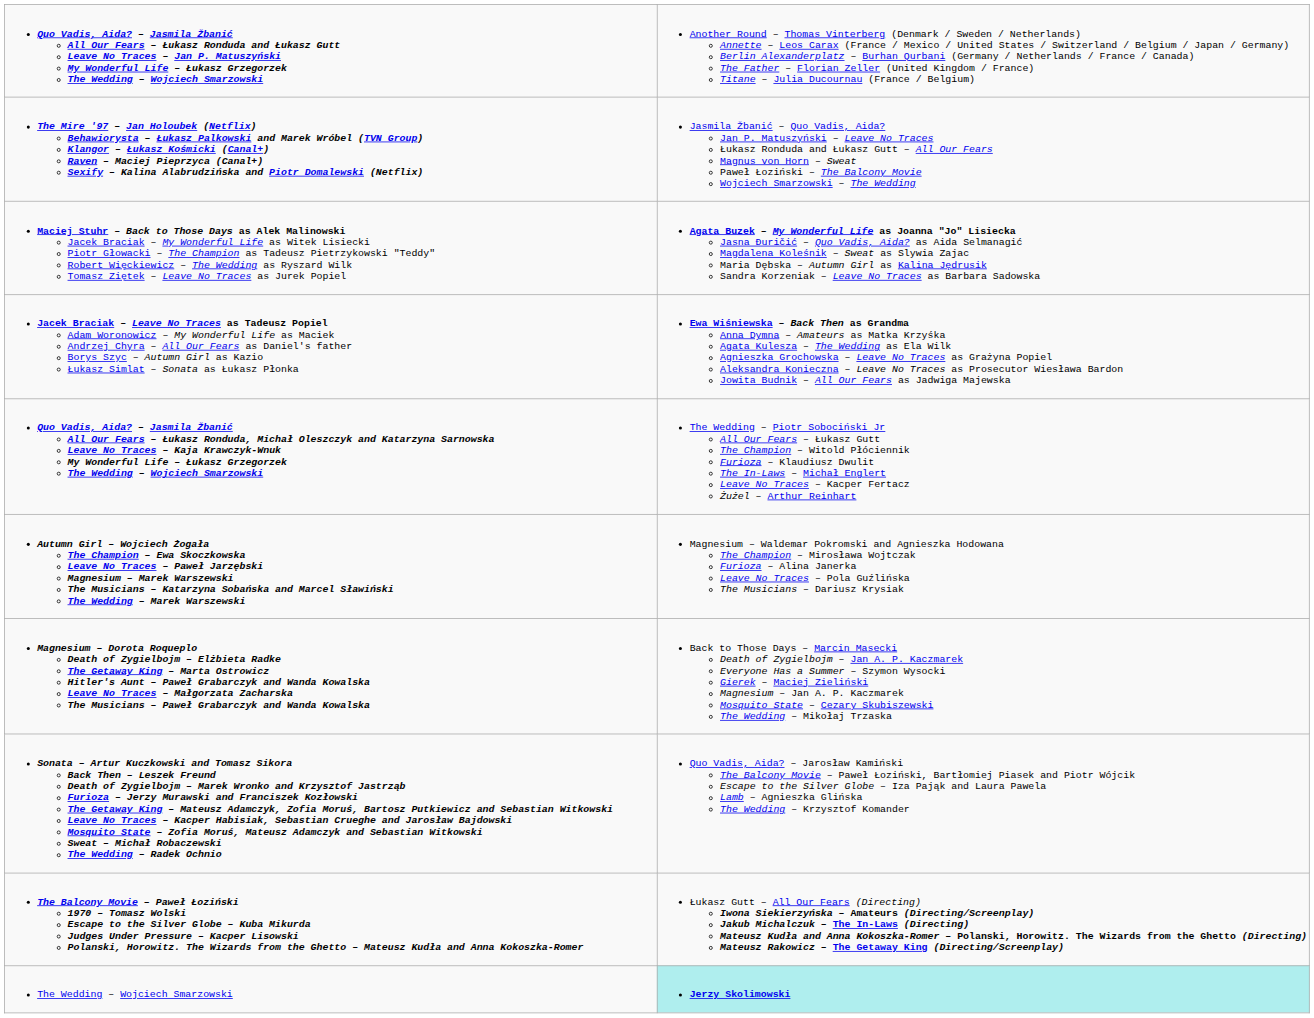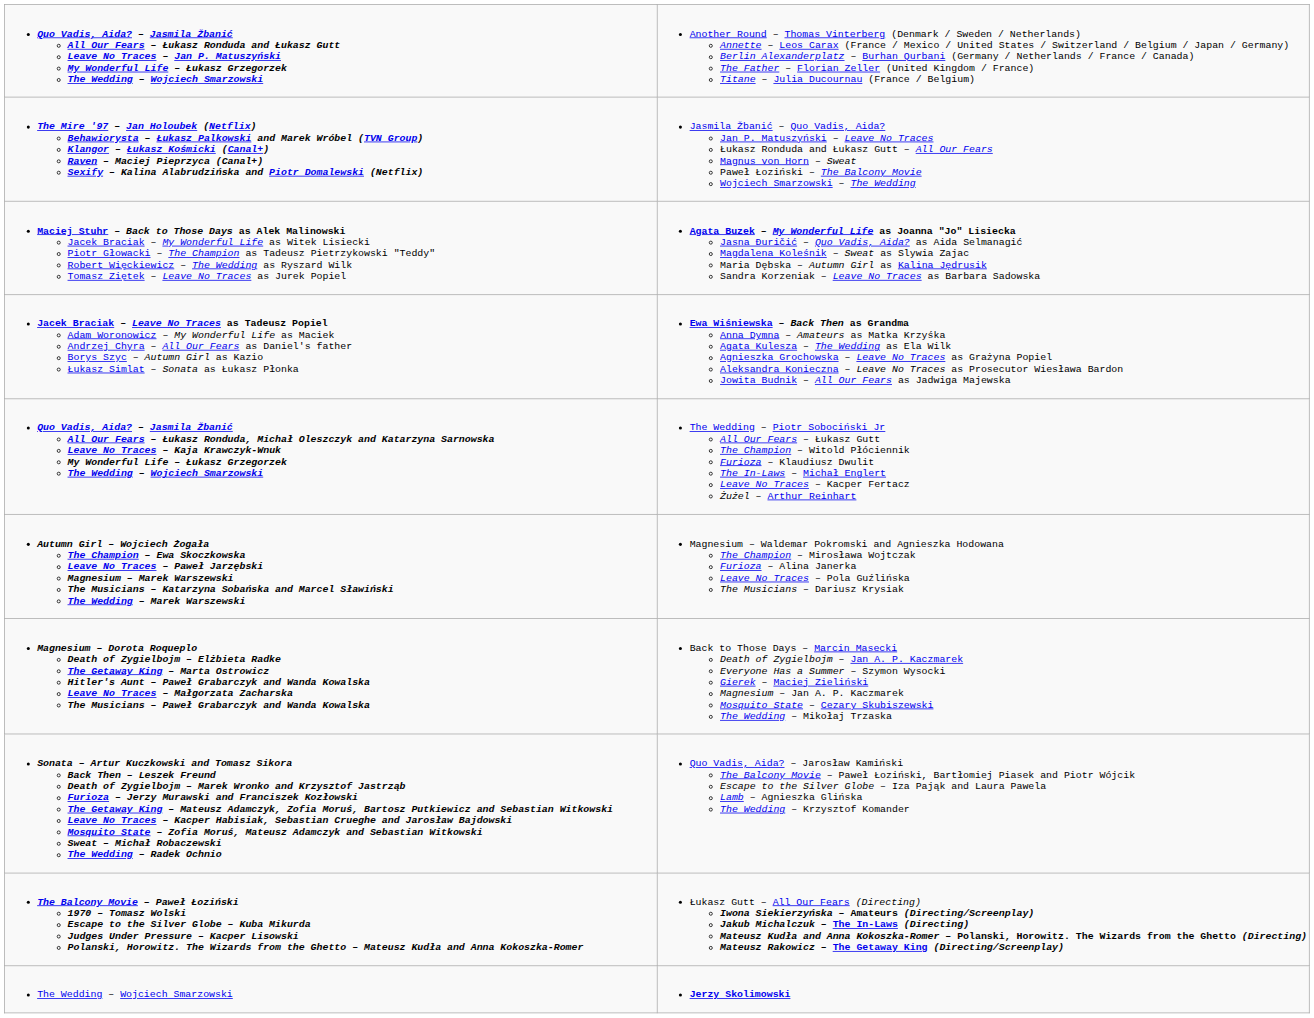(983, 995) paleturquoise background -> (983, 995) no background
